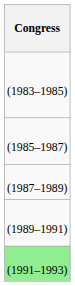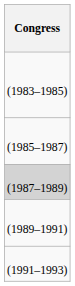(37, 188) no background -> (37, 188) lightgrey background
(37, 270) lightgreen background -> (37, 270) no background
